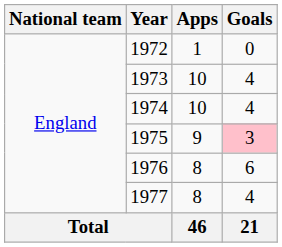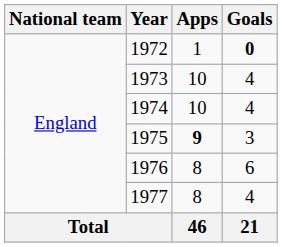(250, 49) normal -> (250, 49) bold
(197, 138) normal -> (197, 138) bold
(250, 138) pink background -> (250, 138) no background
